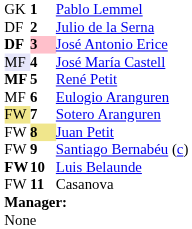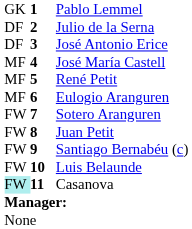(14, 44) bold -> (14, 44) normal
(34, 44) pink background -> (34, 44) no background
(15, 62) lavender background -> (15, 62) no background
(16, 79) bold -> (15, 79) normal
(15, 114) khaki background -> (15, 114) no background
(34, 132) khaki background -> (34, 132) no background
(16, 167) bold -> (15, 167) normal
(15, 184) no background -> (15, 184) paleturquoise background
